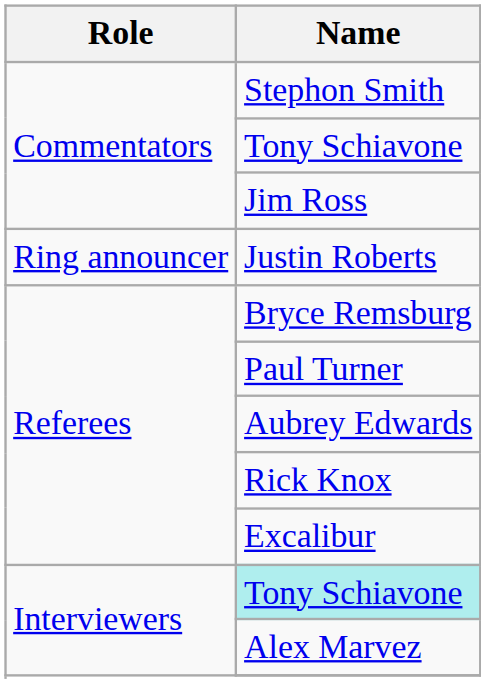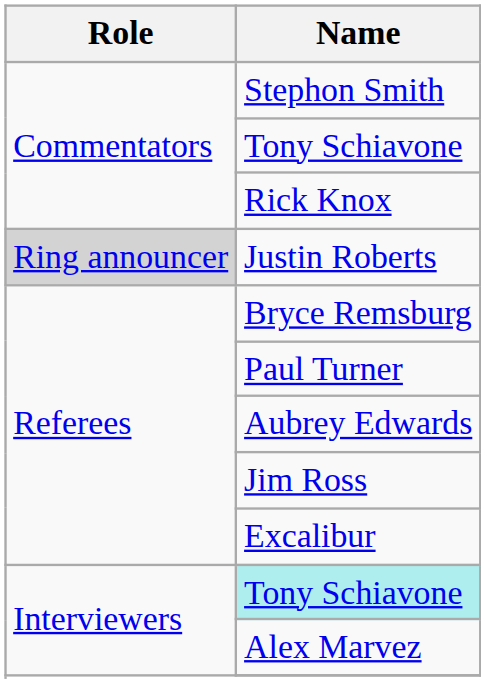(306, 200) Jim Ross -> (318, 200) Rick Knox
(121, 256) no background -> (121, 256) lightgrey background
(318, 479) Rick Knox -> (306, 479) Jim Ross
